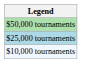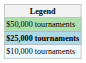(41, 37) normal -> (43, 37) bold
